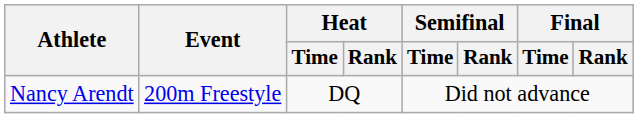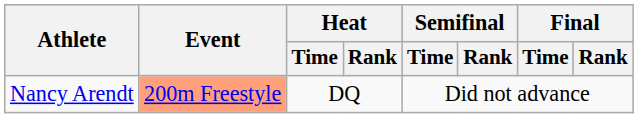(213, 94) no background -> (213, 94) lightsalmon background
